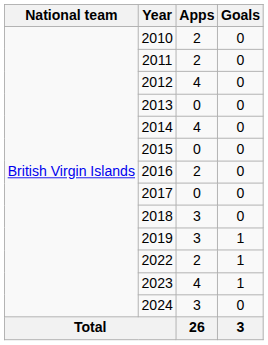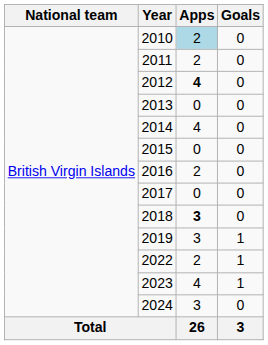(197, 37) no background -> (197, 37) lightblue background
(197, 82) normal -> (197, 82) bold
(197, 216) normal -> (197, 216) bold
